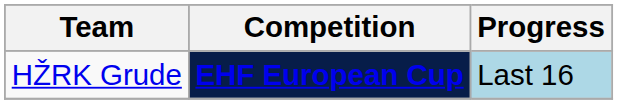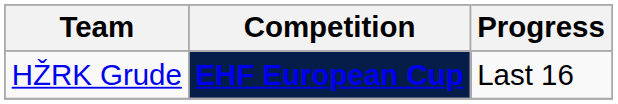(526, 74) lightblue background -> (526, 74) no background
